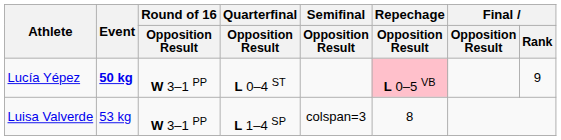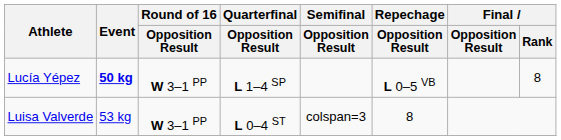(260, 85) L 0–4 ST -> (260, 85) L 1–4 SP
(410, 85) pink background -> (410, 85) no background
(537, 78) 9 -> (537, 78) 8
(260, 124) L 1–4 SP -> (260, 124) L 0–4 ST
